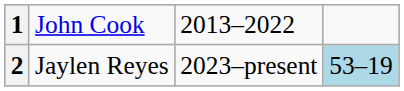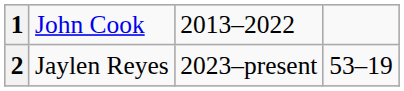(361, 65) lightblue background -> (361, 65) no background
